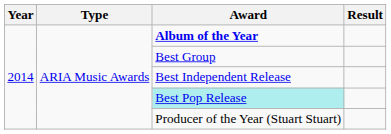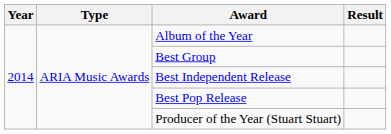(207, 35) bold -> (204, 35) normal
(201, 98) paleturquoise background -> (201, 98) no background
